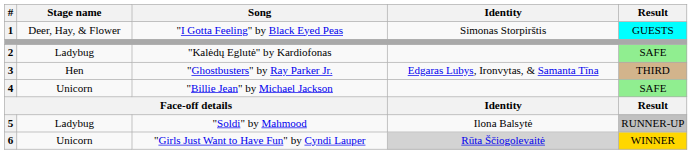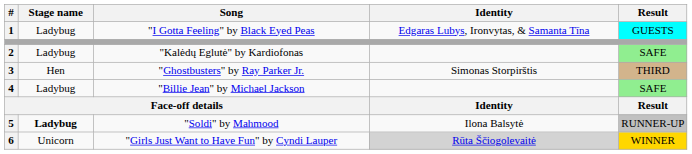(74, 30) Deer, Hay, & Flower -> (56, 30) Ladybug
(503, 30) Simonas Storpirštis -> (494, 30) Edgaras Lubys, Ironvytas, & Samanta Tīna
(503, 70) Edgaras Lubys, Ironvytas, & Samanta Tīna -> (494, 70) Simonas Storpirštis
(74, 88) Unicorn -> (56, 88) Ladybug
(74, 123) normal -> (56, 123) bold
